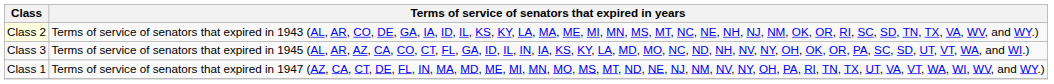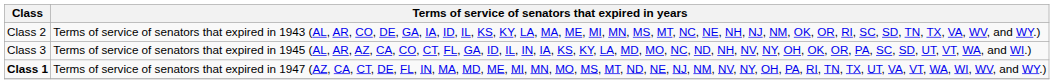(27, 32) lightyellow background -> (27, 32) no background
(27, 69) normal -> (28, 69) bold
